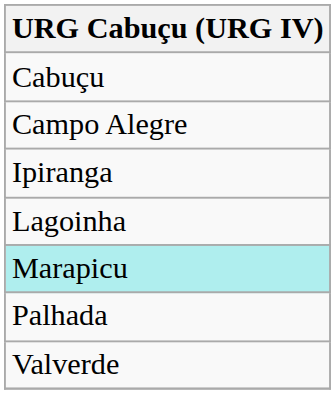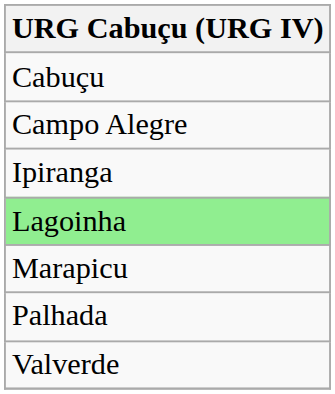(69, 220) no background -> (69, 220) lightgreen background
(70, 268) paleturquoise background -> (70, 268) no background
